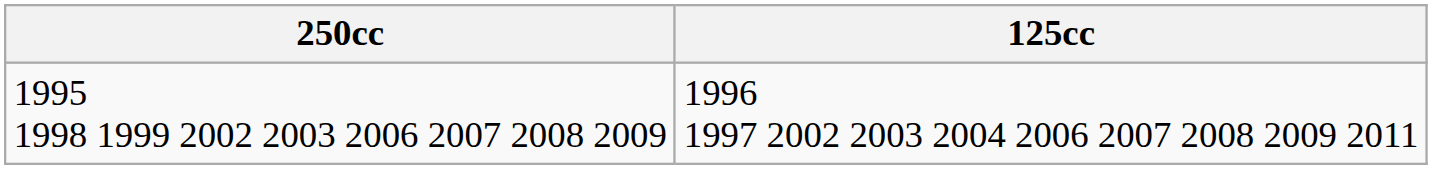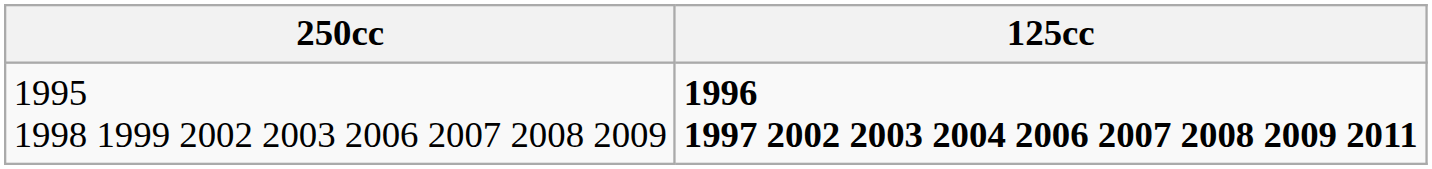(1051, 112) normal -> (1051, 112) bold
